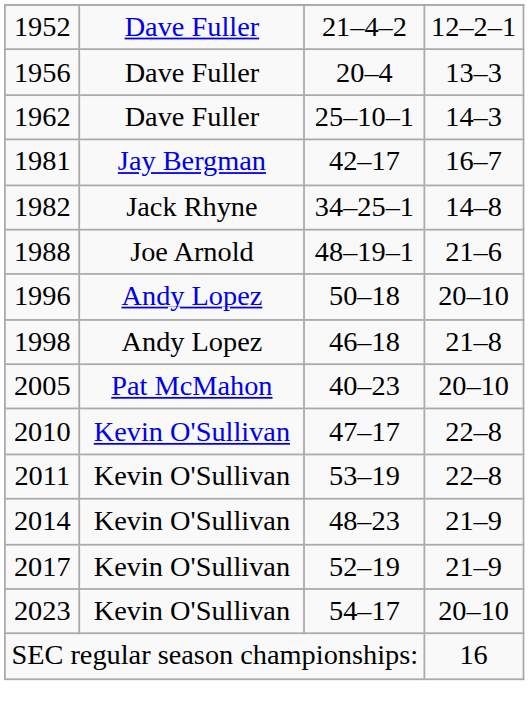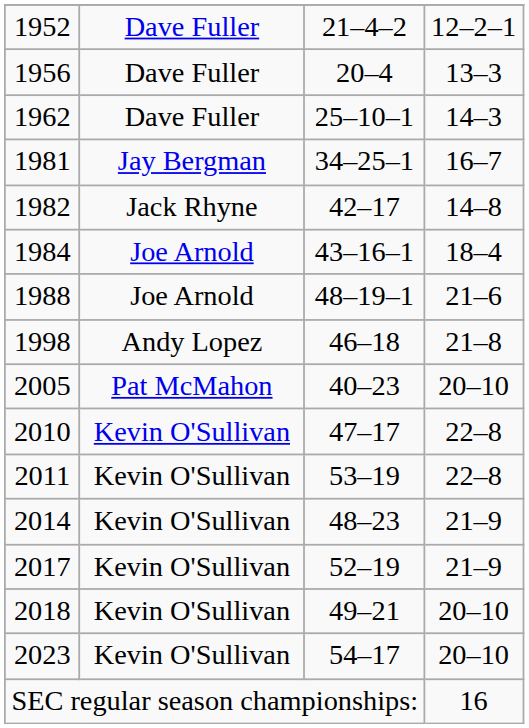(364, 161) 42–17 -> (364, 161) 34–25–1
(364, 206) 34–25–1 -> (364, 206) 42–17
+ row: (42, 251)
- row: (42, 296)
+ row: (42, 610)
